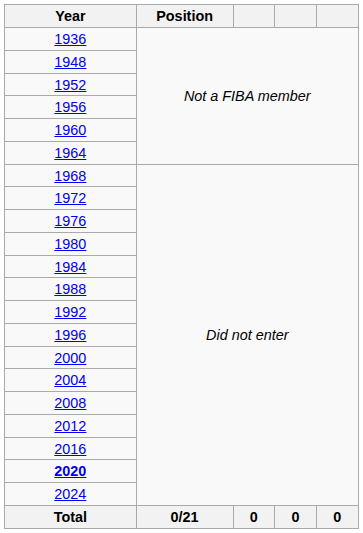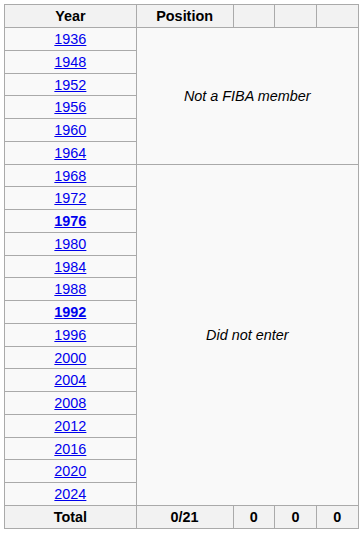(70, 221) normal -> (70, 221) bold
(70, 312) normal -> (70, 312) bold
(70, 471) bold -> (70, 471) normal
